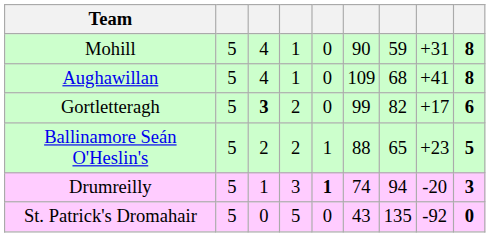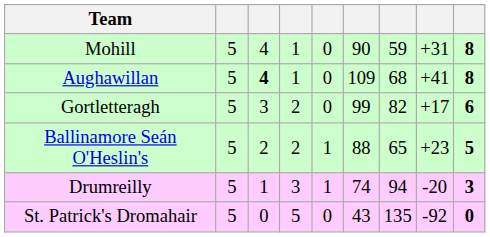(264, 78) normal -> (264, 78) bold
(264, 107) bold -> (264, 107) normal
(327, 187) bold -> (327, 187) normal
